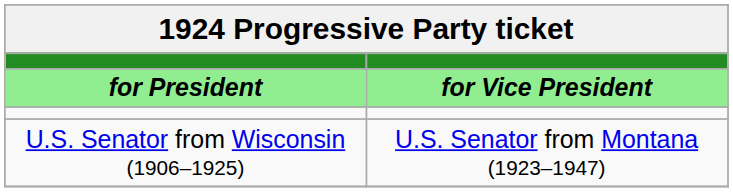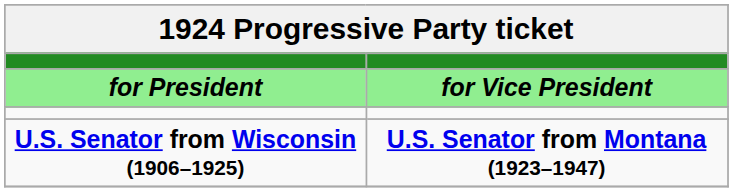(185, 153) normal -> (185, 153) bold
(547, 153) normal -> (547, 153) bold
